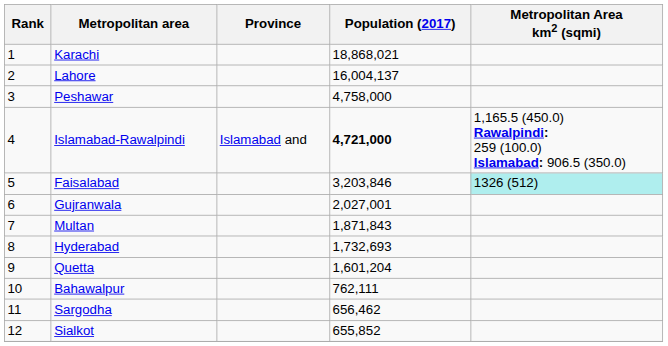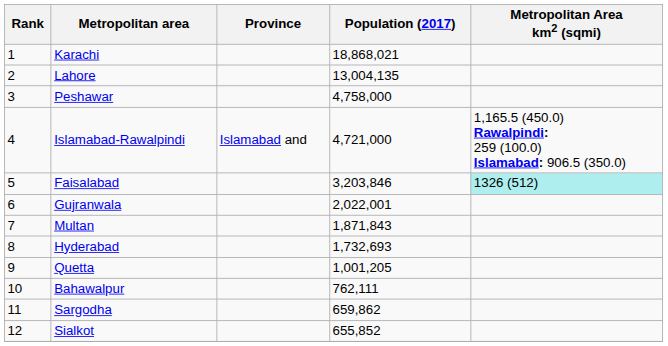(366, 75) 16,004,137 -> (366, 75) 13,004,135
(362, 140) bold -> (362, 140) normal
(362, 204) 2,027,001 -> (362, 204) 2,022,001
(362, 267) 1,601,204 -> (362, 267) 1,001,205
(357, 310) 656,462 -> (357, 310) 659,862
